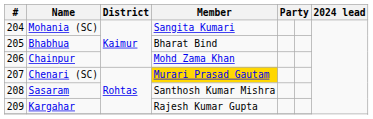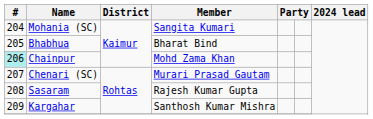(15, 59) no background -> (15, 59) paleturquoise background
(212, 75) gold background -> (212, 75) no background
(214, 91) Santhosh Kumar Mishra -> (206, 91) Rajesh Kumar Gupta
(206, 106) Rajesh Kumar Gupta -> (214, 106) Santhosh Kumar Mishra
